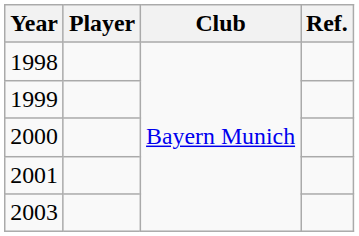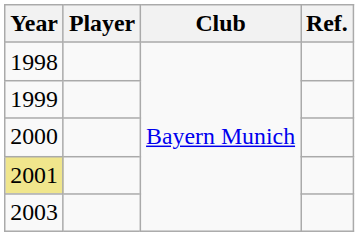(34, 174) no background -> (34, 174) khaki background
